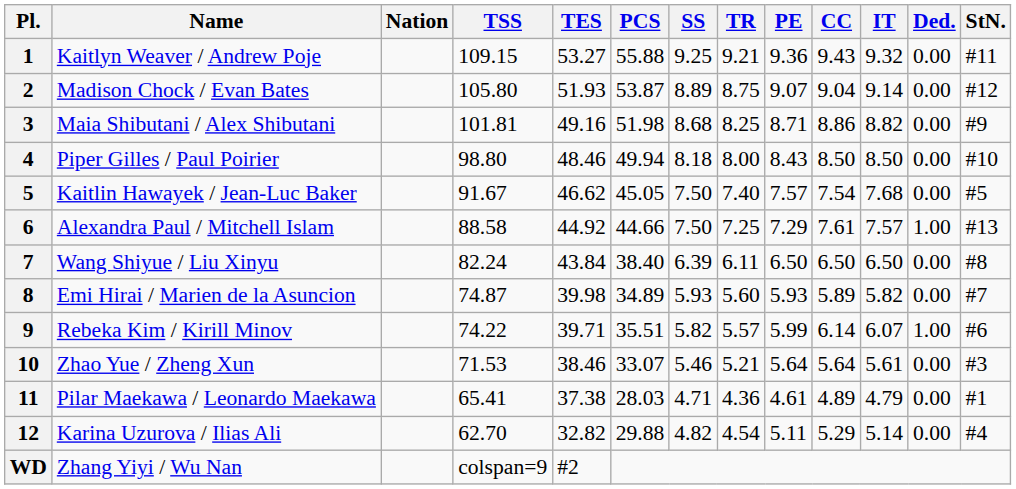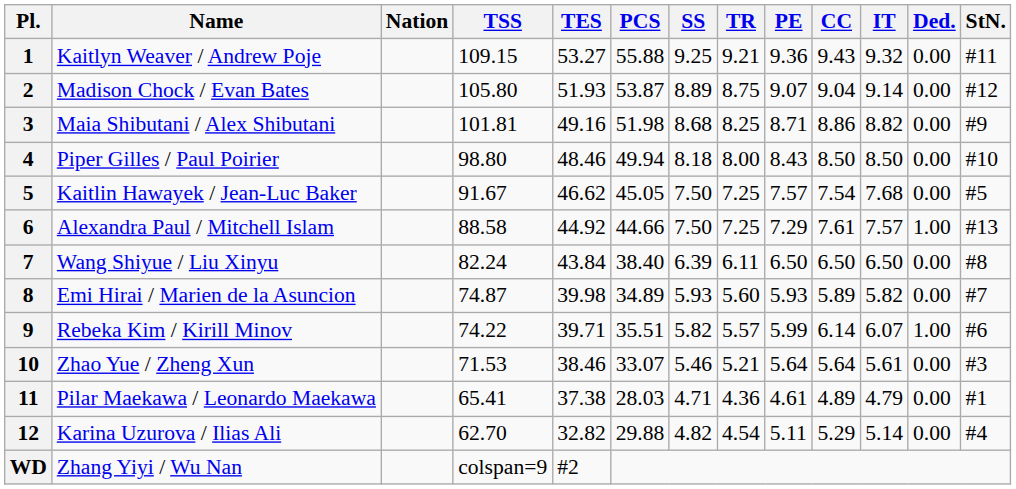(741, 192) 7.40 -> (741, 192) 7.25
